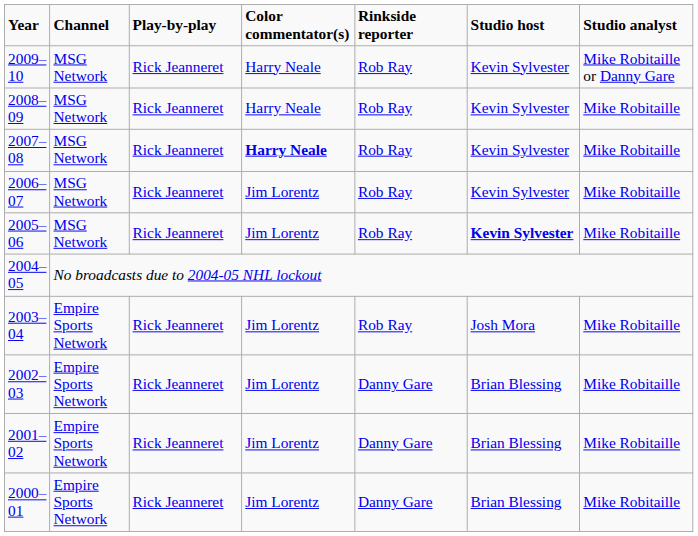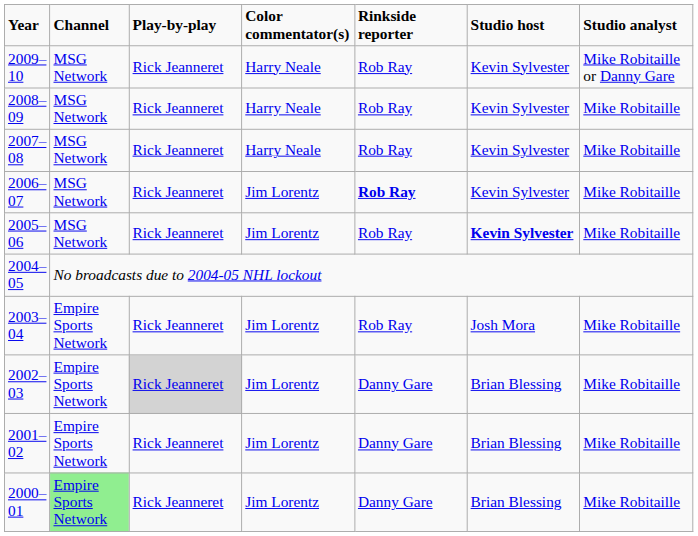(286, 150) bold -> (283, 150) normal
(385, 191) normal -> (387, 191) bold
(178, 384) no background -> (178, 384) lightgrey background
(80, 502) no background -> (80, 502) lightgreen background
